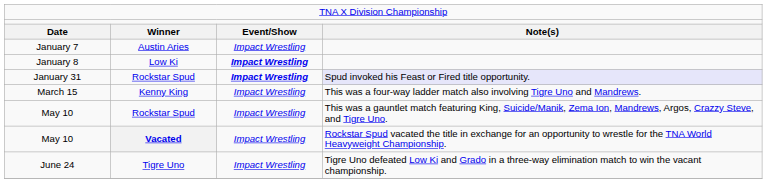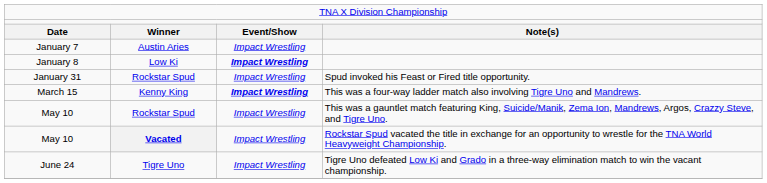(270, 77) bold -> (270, 77) normal
(427, 77) lavender background -> (427, 77) no background
(270, 92) normal -> (270, 92) bold
